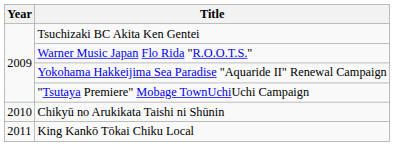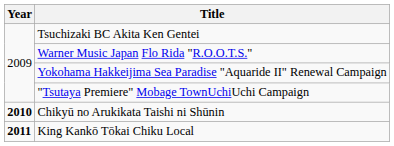(20, 111) normal -> (20, 111) bold
(19, 131) normal -> (19, 131) bold
